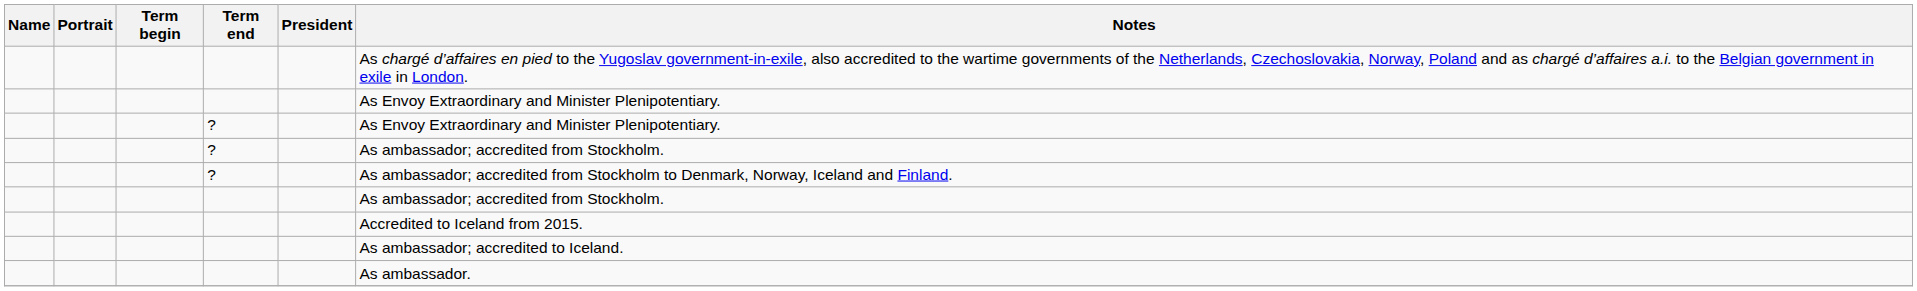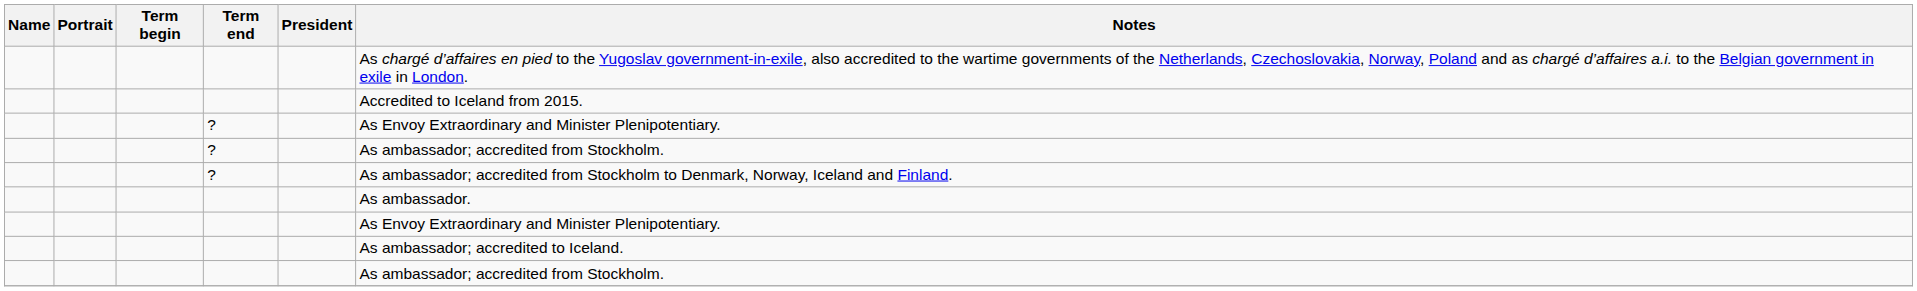(540, 100) As Envoy Extraordinary and Minister Plenipotentiary. -> (471, 100) Accredited to Iceland from 2015.
(512, 199) As ambassador; accredited from Stockholm. -> (415, 199) As ambassador.
(471, 224) Accredited to Iceland from 2015. -> (540, 224) As Envoy Extraordinary and Minister Plenipotentiary.
(415, 273) As ambassador. -> (512, 273) As ambassador; accredited from Stockholm.
